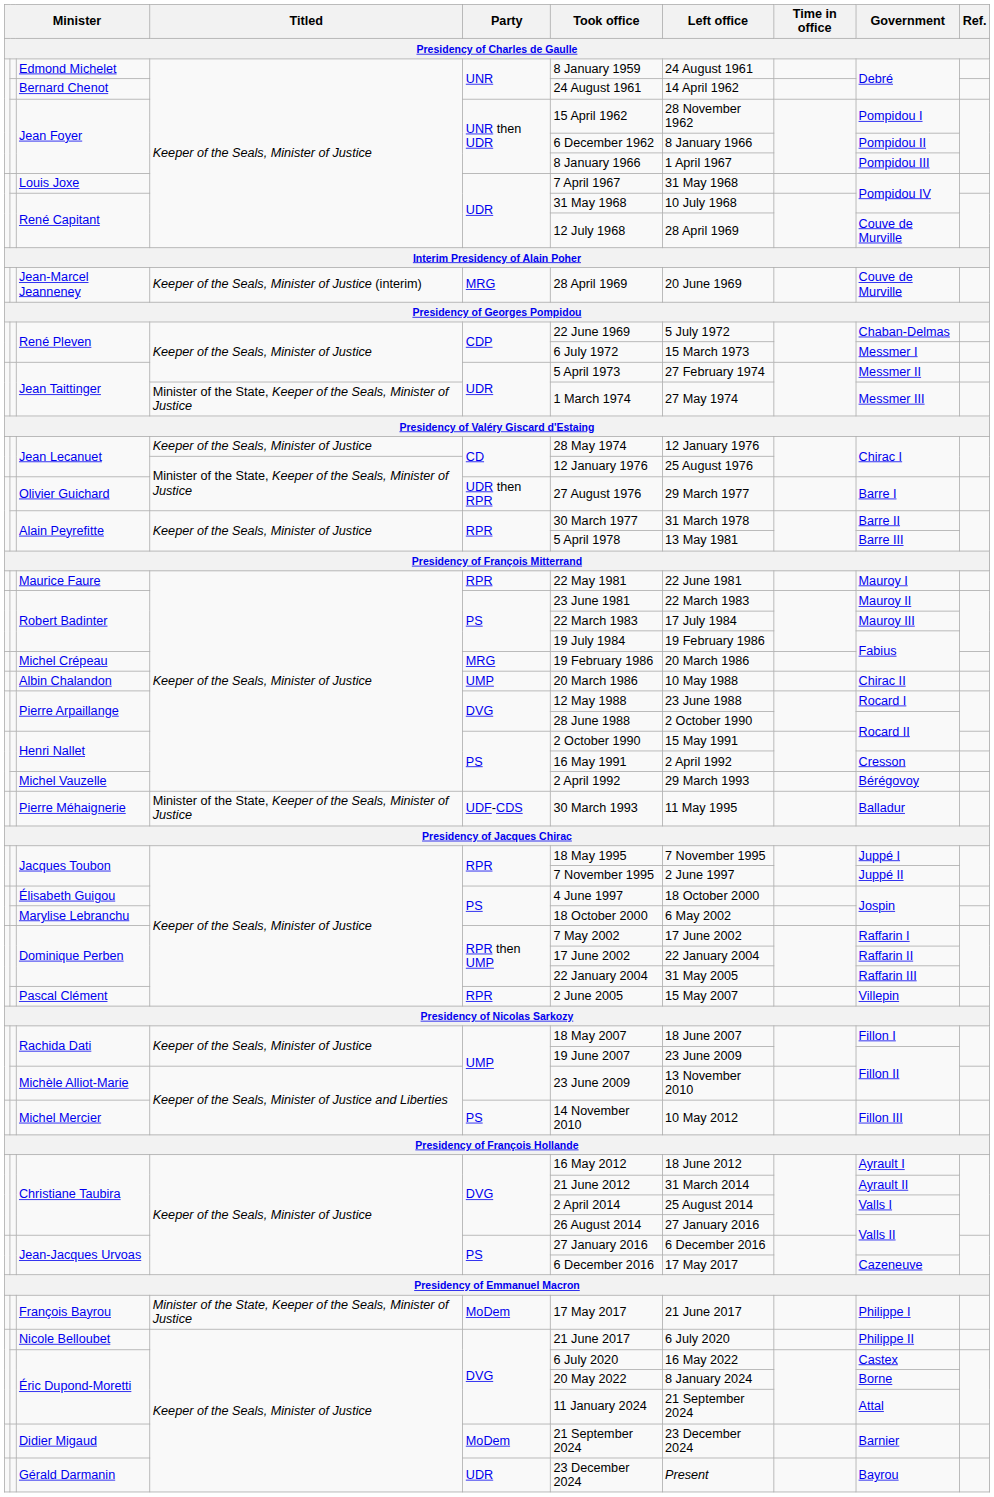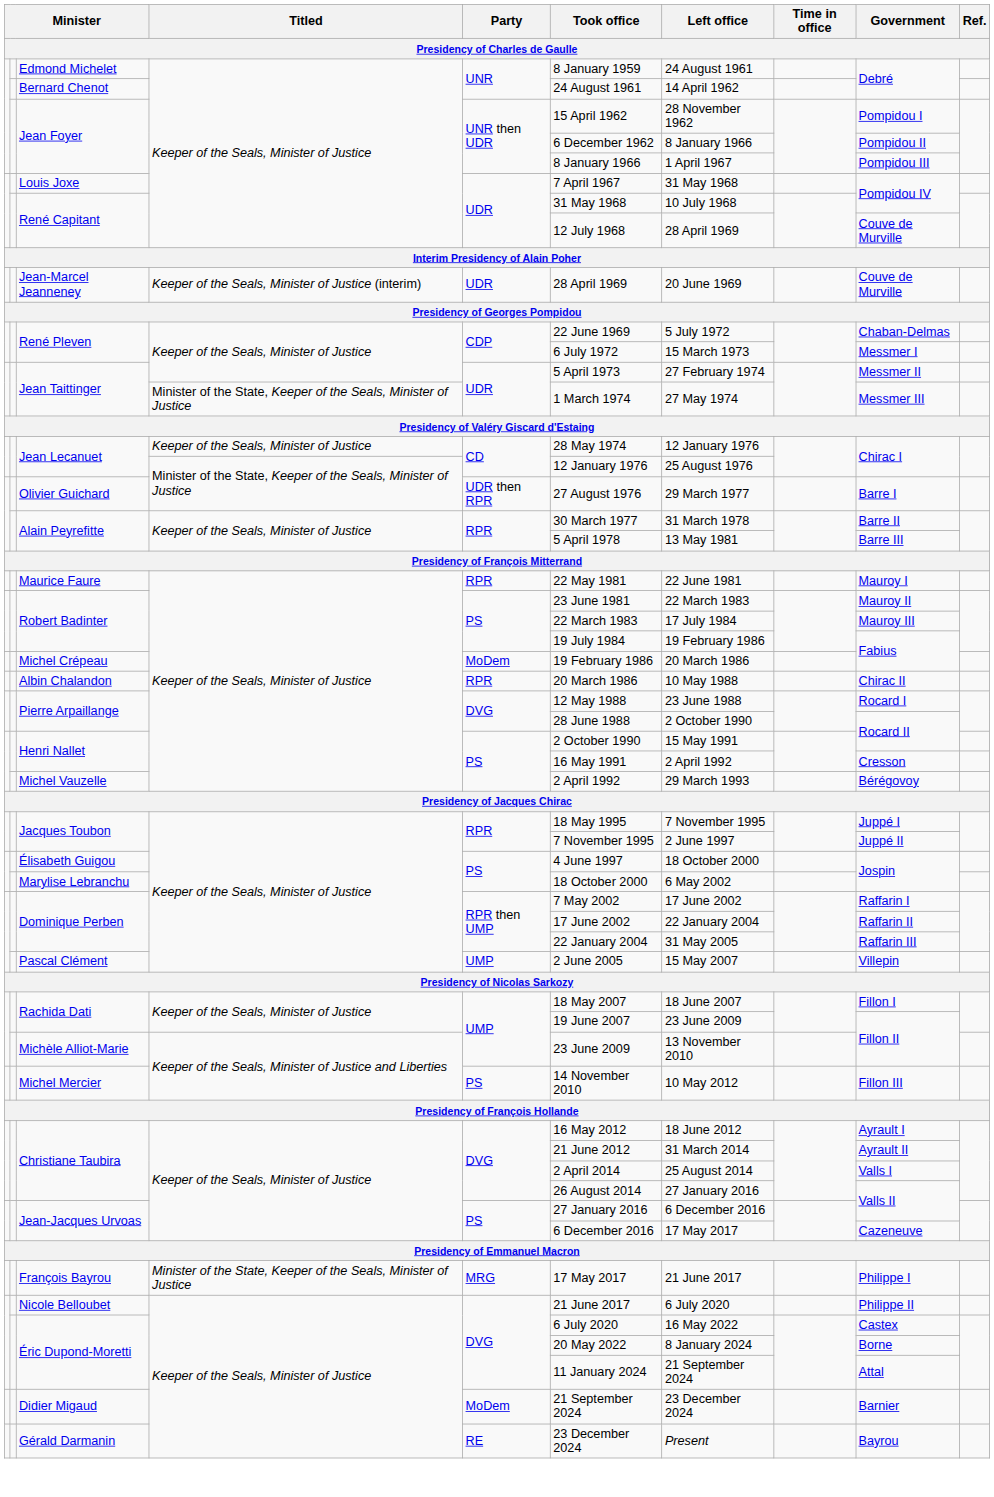(481, 284) MRG -> (479, 284) UDR
(481, 661) MRG -> (488, 661) MoDem
(480, 681) UMP -> (479, 681) RPR
- row: (72, 808)
(479, 996) RPR -> (480, 961) UMP
(488, 1312) MoDem -> (480, 1278) MRG
(480, 1475) UDR -> (474, 1440) RE
